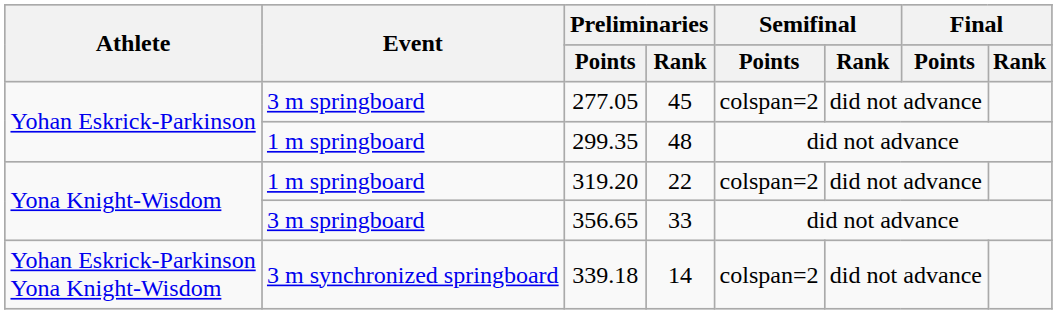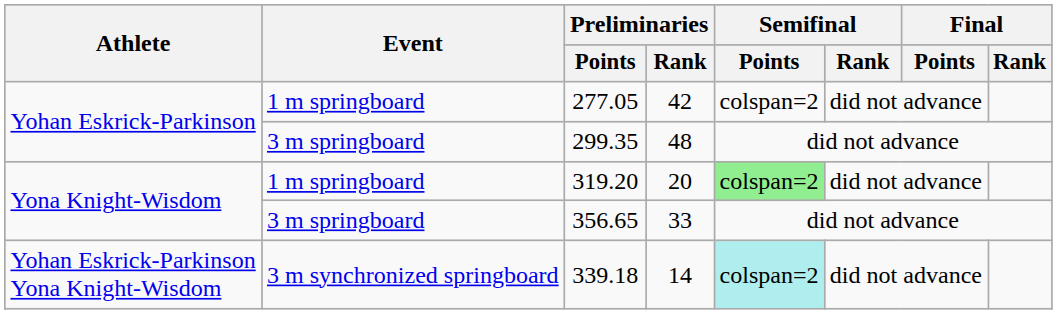(346, 101) 3 m springboard -> (346, 101) 1 m springboard
(680, 101) 45 -> (680, 101) 42
(346, 141) 1 m springboard -> (346, 141) 3 m springboard
(680, 181) 22 -> (680, 181) 20
(769, 181) no background -> (769, 181) lightgreen background
(769, 274) no background -> (769, 274) paleturquoise background
